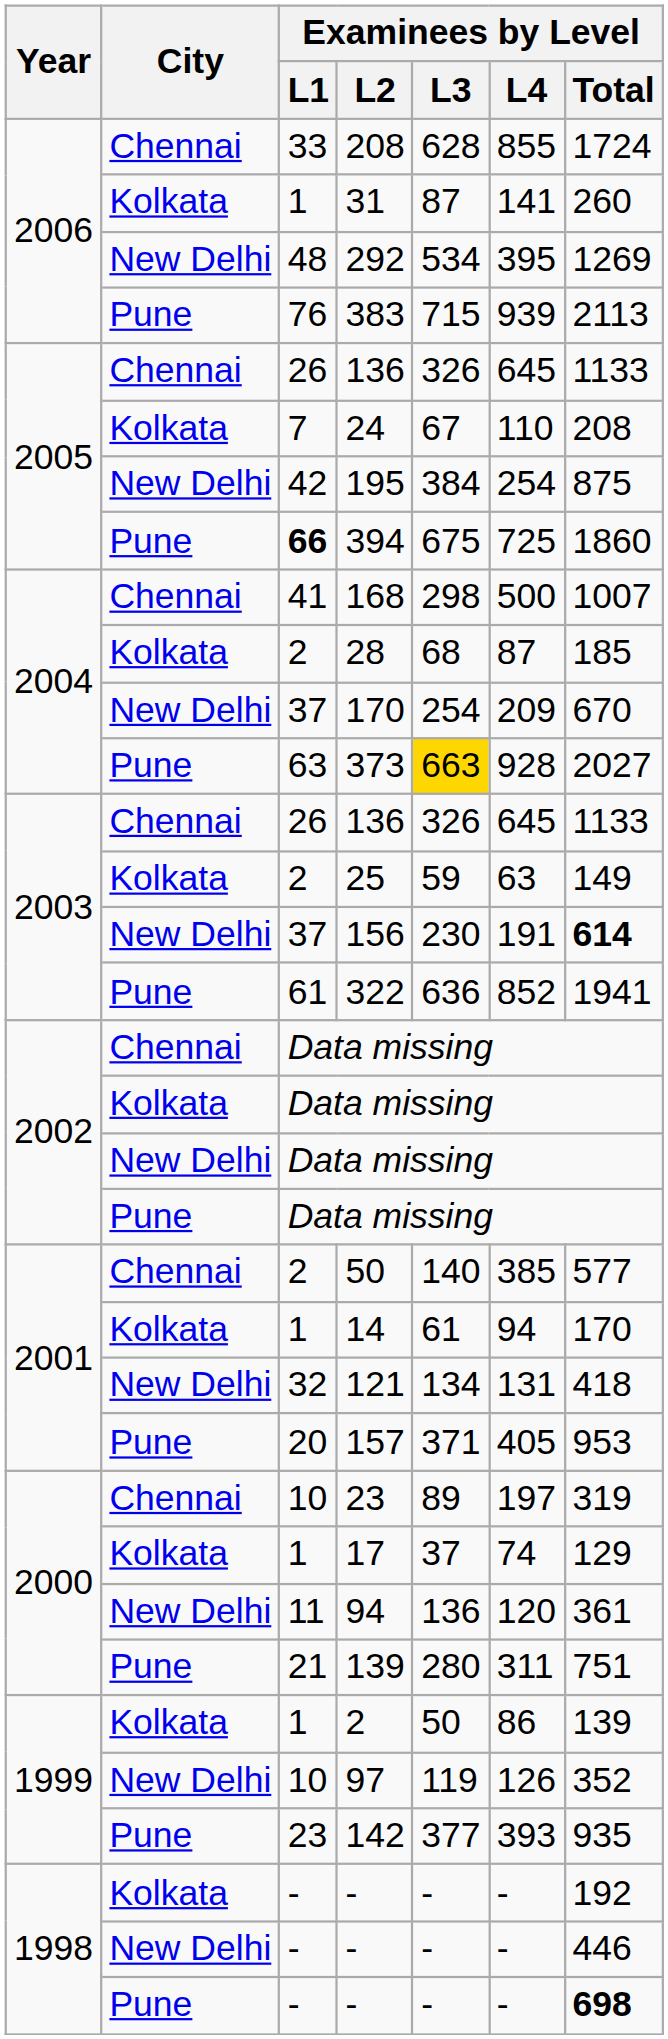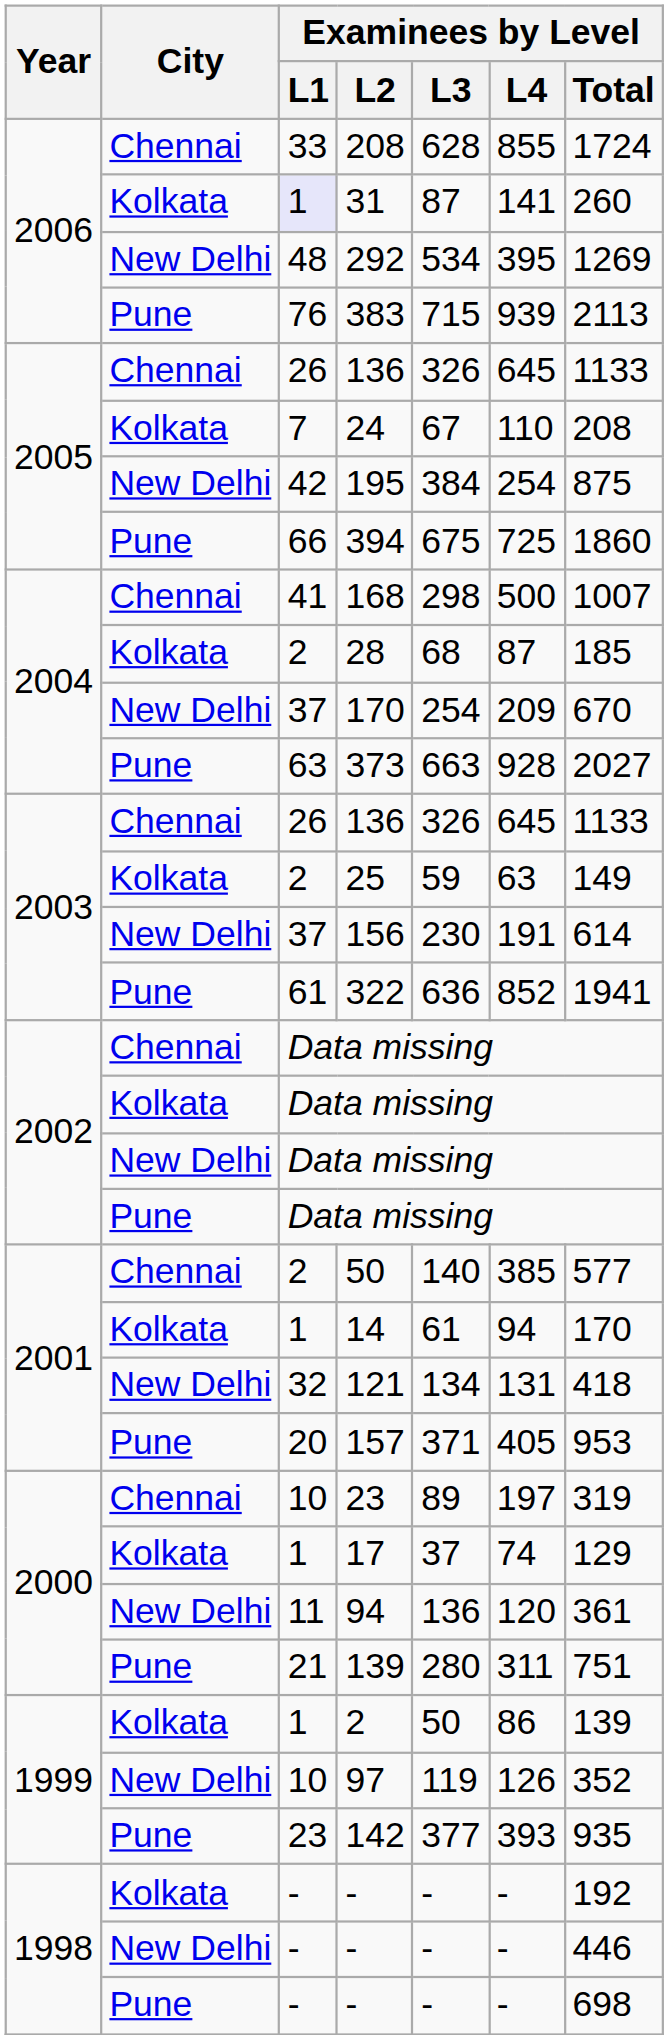(298, 202) no background -> (298, 202) lavender background
(307, 540) bold -> (307, 540) normal
(451, 765) gold background -> (451, 765) no background
(602, 934) bold -> (602, 934) normal
(602, 2004) bold -> (602, 2004) normal
